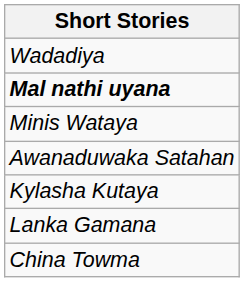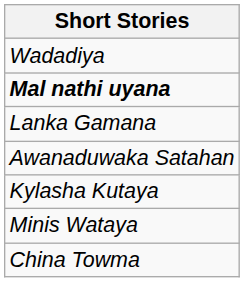(74, 123) Minis Wataya -> (83, 123) Lanka Gamana
(83, 225) Lanka Gamana -> (74, 225) Minis Wataya
